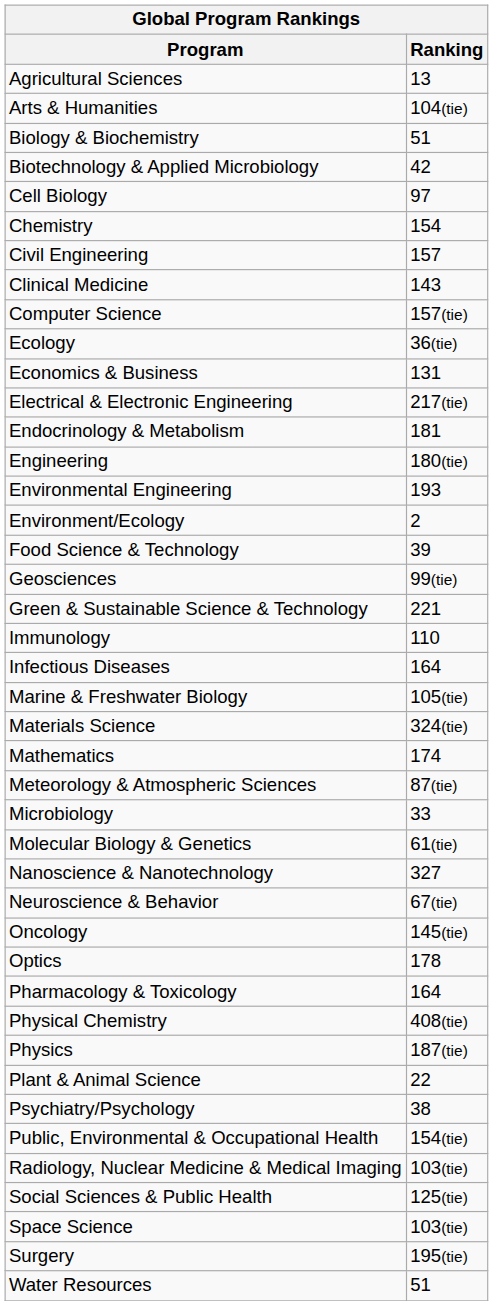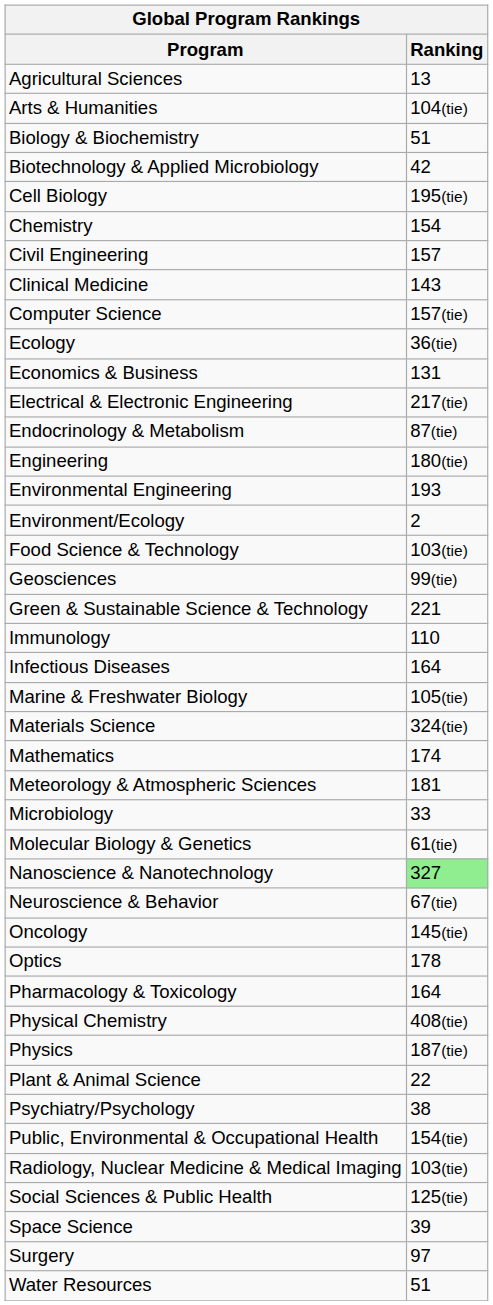(421, 196) 97 -> (439, 196) 195(tie)
(426, 431) 181 -> (434, 431) 87(tie)
(421, 549) 39 -> (439, 549) 103(tie)
(434, 785) 87(tie) -> (426, 785) 181
(426, 873) no background -> (426, 873) lightgreen background
(439, 1226) 103(tie) -> (421, 1226) 39
(439, 1256) 195(tie) -> (421, 1256) 97
